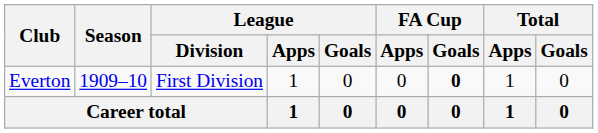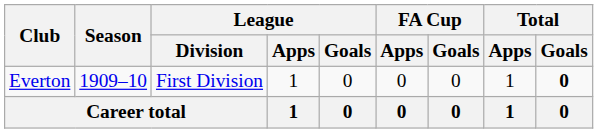(456, 81) bold -> (456, 81) normal
(564, 81) normal -> (564, 81) bold
